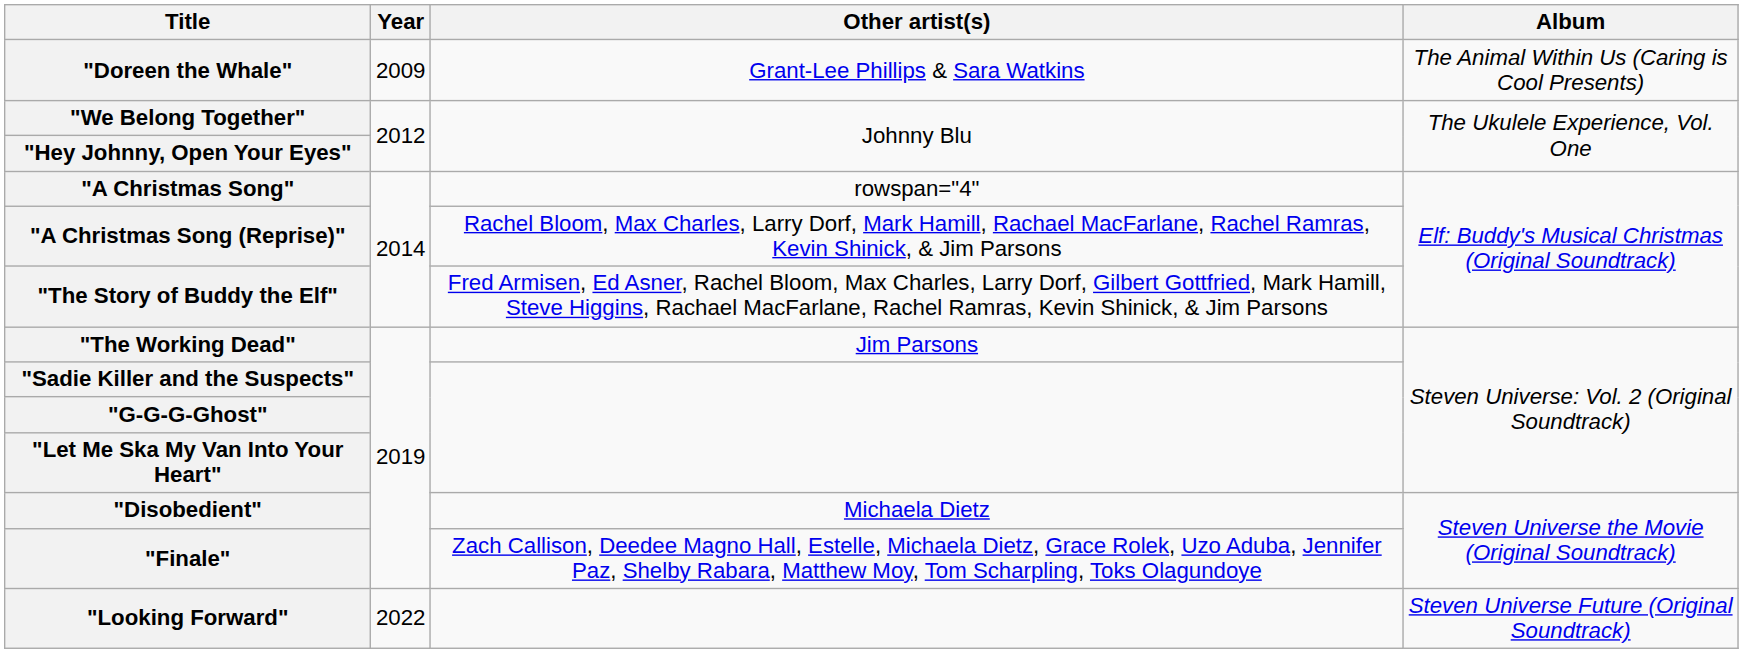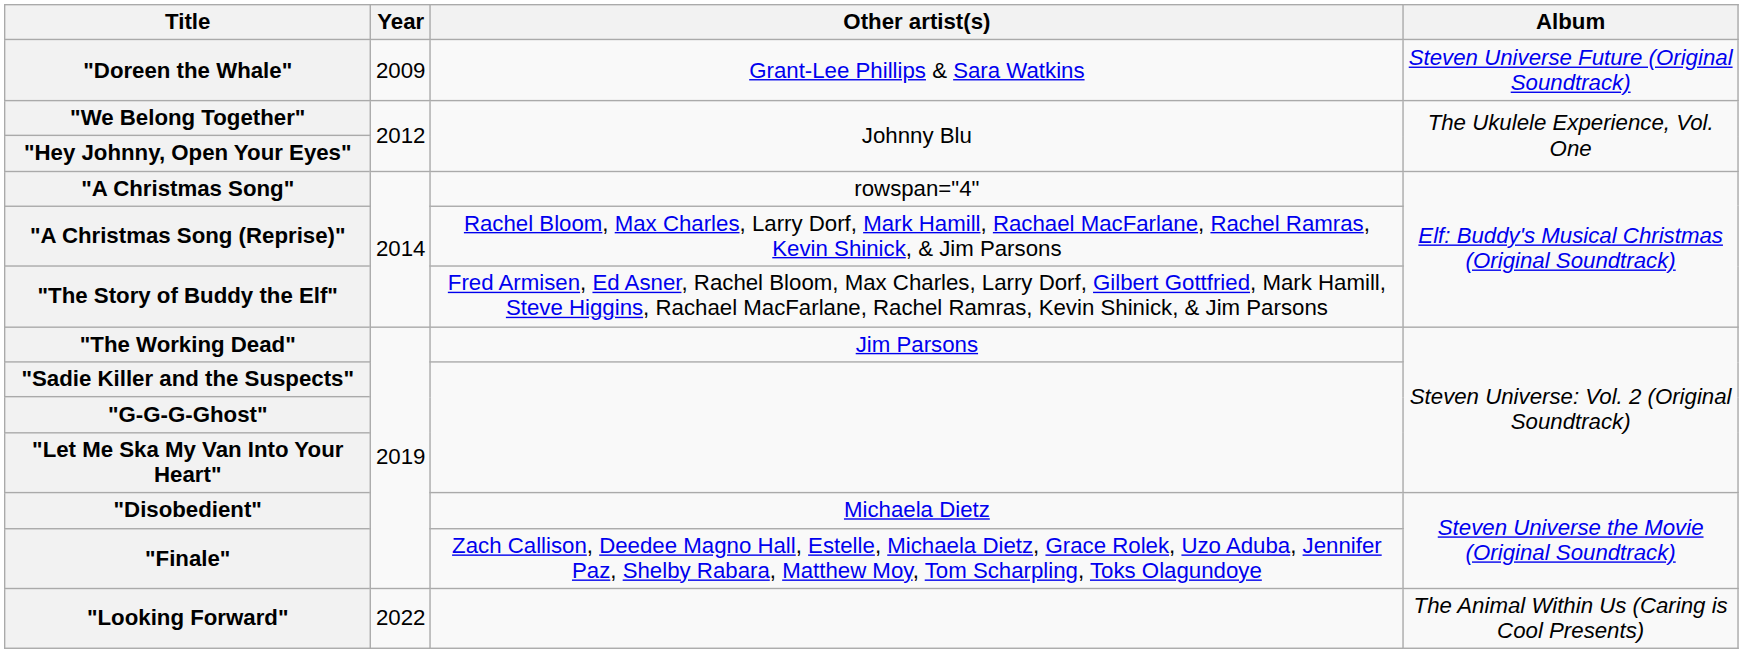(1571, 69) The Animal Within Us (Caring is Cool Presents) -> (1571, 69) Steven Universe Future (Original Soundtrack)
(1571, 618) Steven Universe Future (Original Soundtrack) -> (1571, 618) The Animal Within Us (Caring is Cool Presents)
